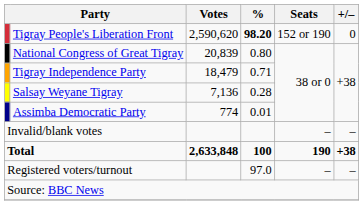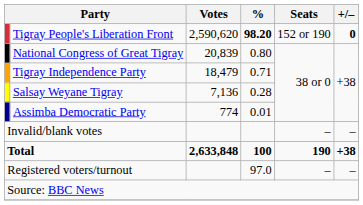(353, 33) normal -> (353, 33) bold
